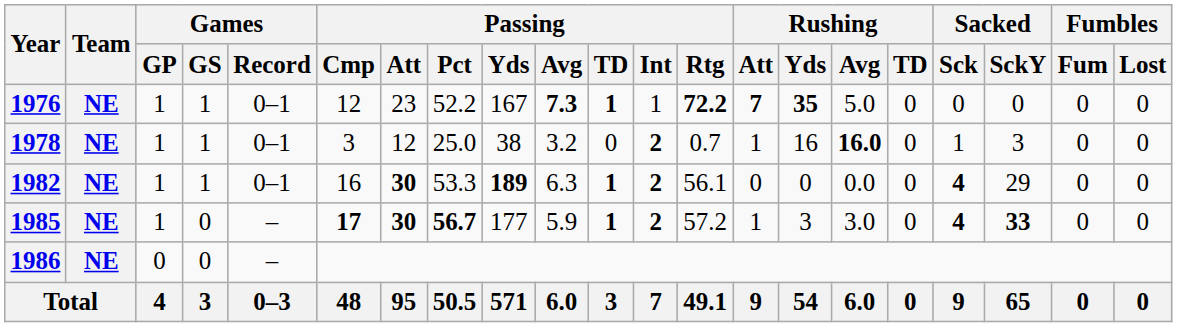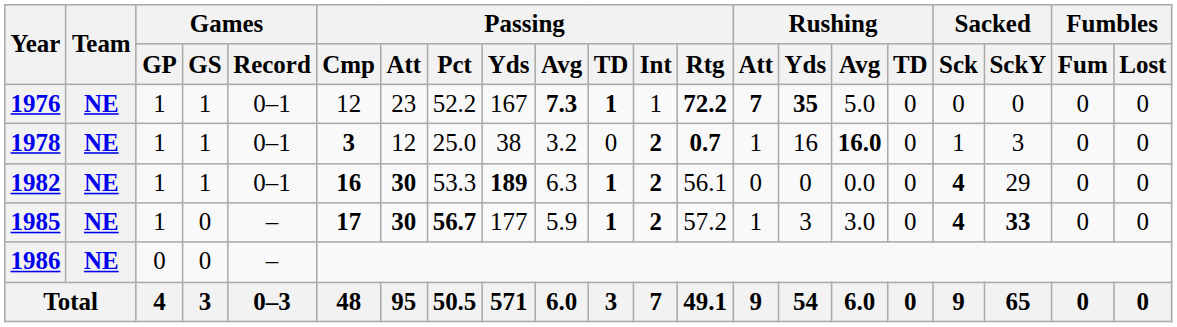(349, 143) normal -> (349, 143) bold
(705, 143) normal -> (705, 143) bold
(349, 182) normal -> (349, 182) bold
